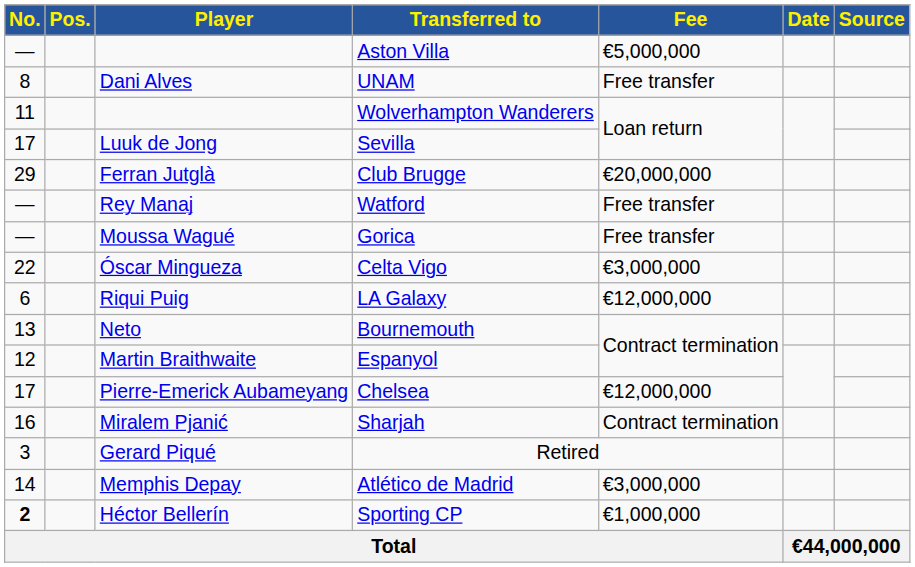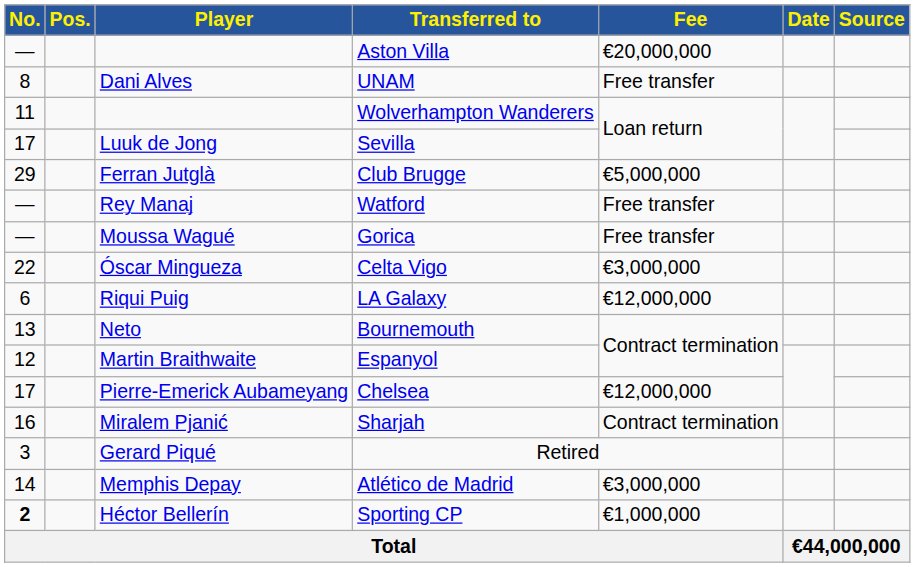(652, 50) €5,000,000 -> (657, 50) €20,000,000
(657, 174) €20,000,000 -> (652, 174) €5,000,000
